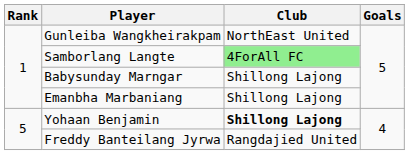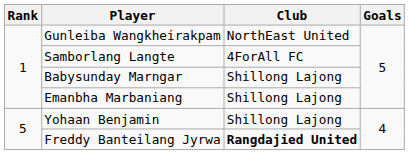(265, 56) lightgreen background -> (265, 56) no background
(284, 119) bold -> (284, 119) normal
(292, 139) normal -> (292, 139) bold
